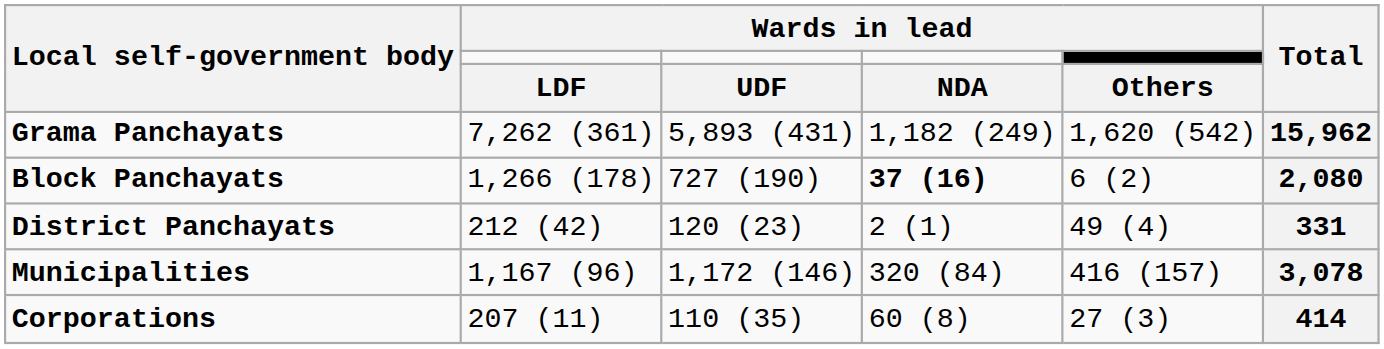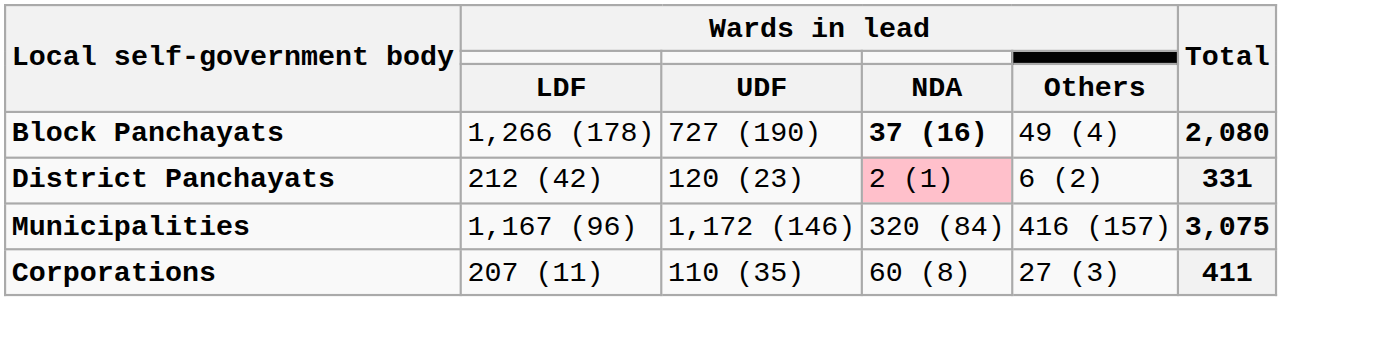- row: (148, 134)
(1112, 180) 6 (2) -> (1069, 134) 49 (4)
(911, 226) no background -> (911, 180) pink background
(1120, 226) 49 (4) -> (1061, 180) 6 (2)
(1321, 273) 3,078 -> (1227, 226) 3,075
(1321, 319) 414 -> (1227, 273) 411
